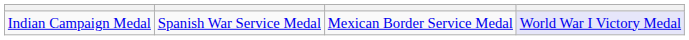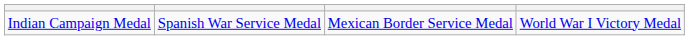(600, 22) lavender background -> (600, 22) no background
